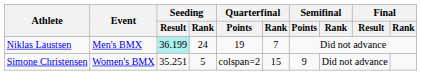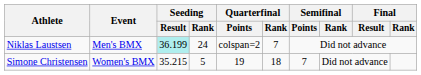(239, 45) 19 -> (239, 45) colspan=2
(173, 62) 35.251 -> (173, 62) 35.215
(239, 62) colspan=2 -> (239, 62) 19
(276, 62) 15 -> (276, 62) 18
(304, 62) 9 -> (304, 62) 7
